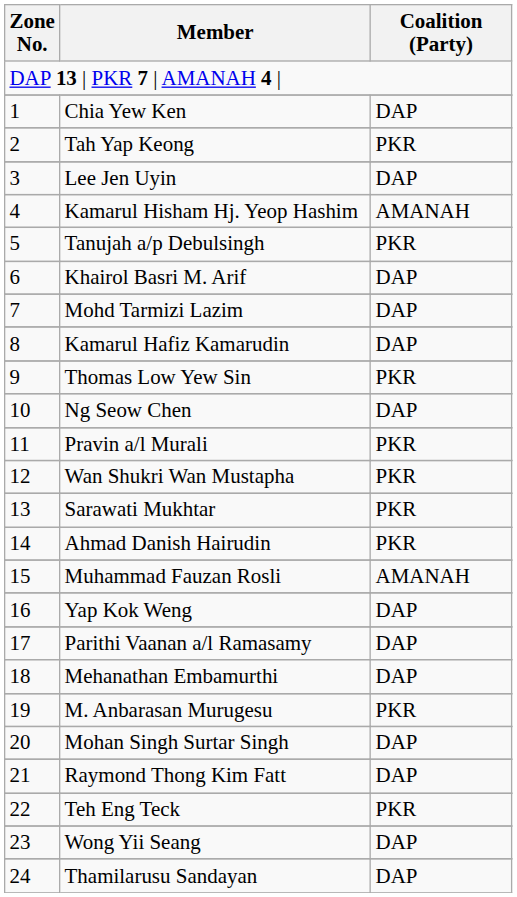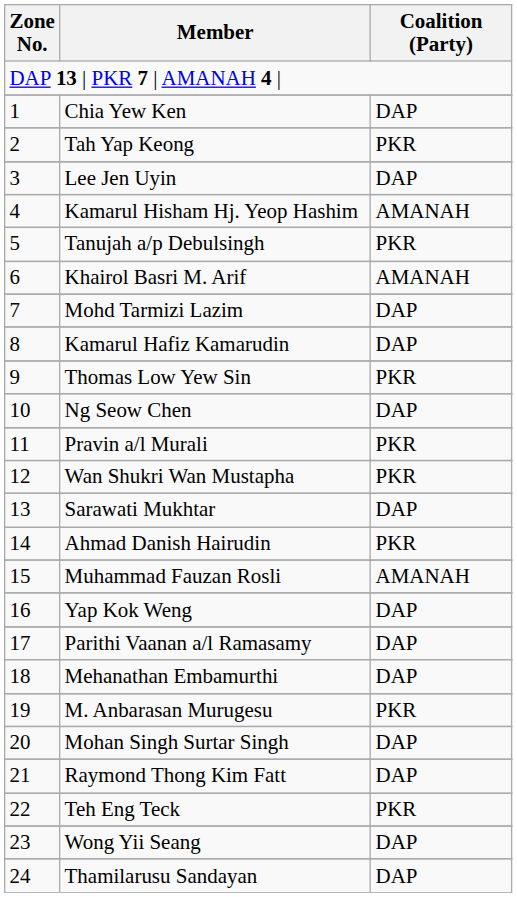(396, 277) DAP -> (423, 277) AMANAH
(396, 510) PKR -> (396, 510) DAP
